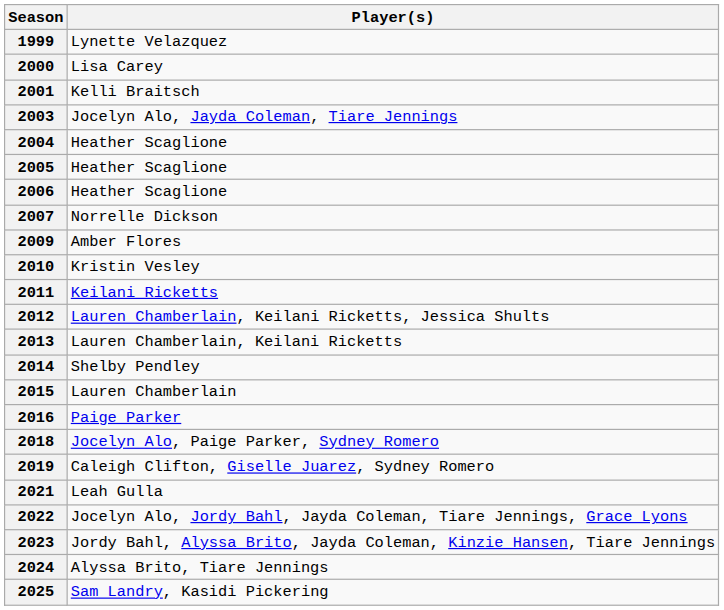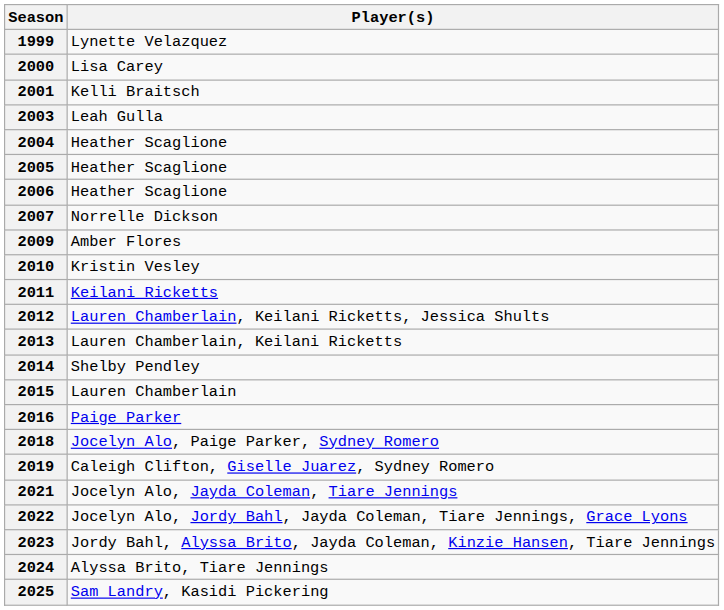(264, 117) Jocelyn Alo, Jayda Coleman, Tiare Jennings -> (117, 117) Leah Gulla
(117, 492) Leah Gulla -> (264, 492) Jocelyn Alo, Jayda Coleman, Tiare Jennings
